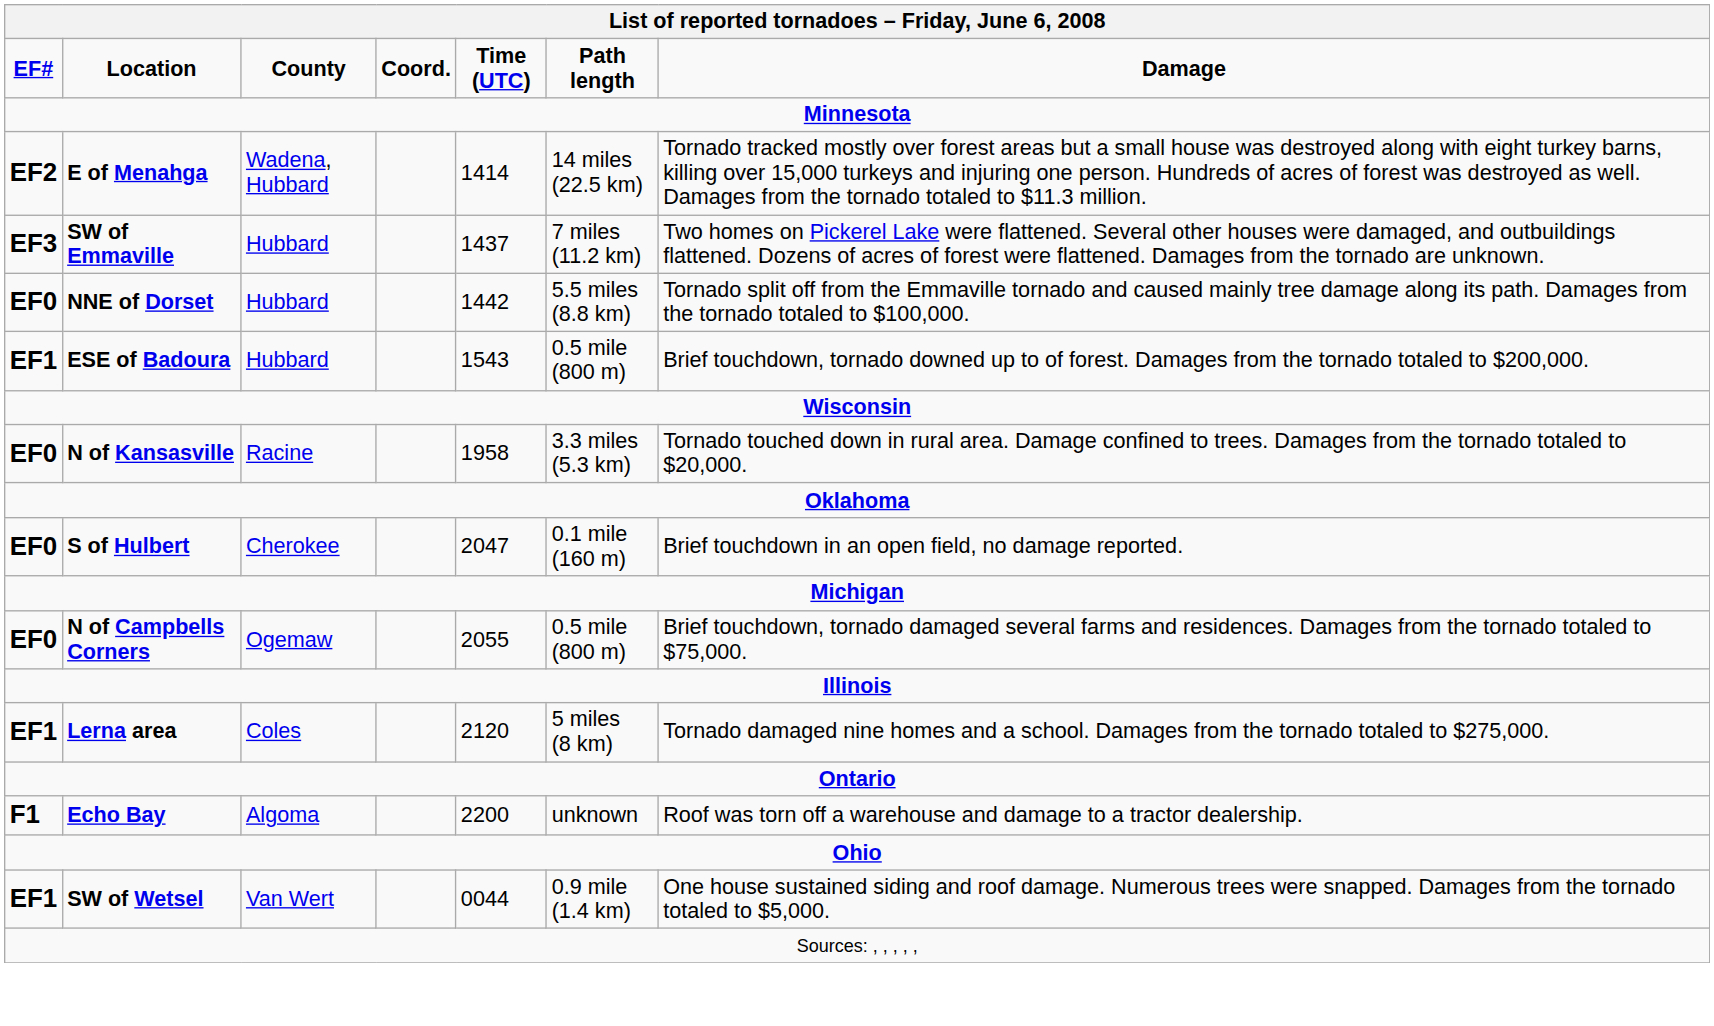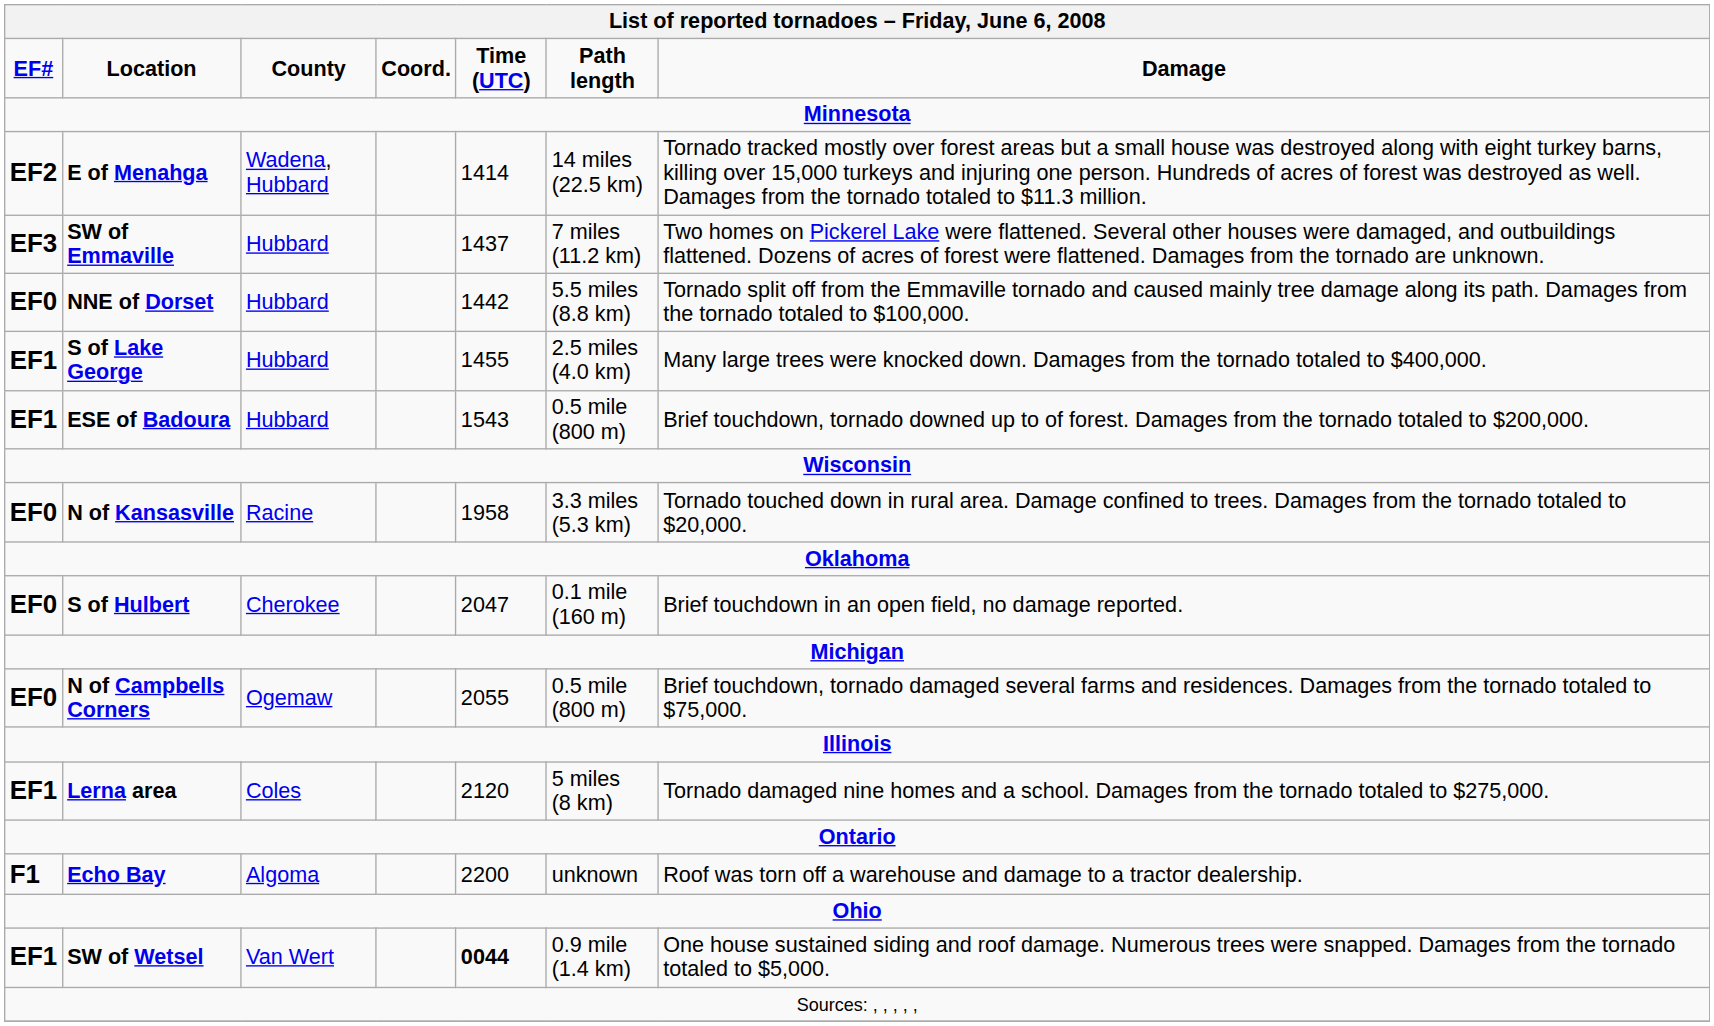+ row: (115, 360)
(485, 898) normal -> (485, 957) bold
